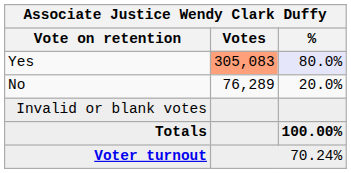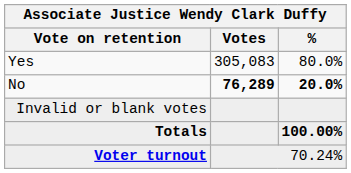(244, 63) lightsalmon background -> (244, 63) no background
(321, 63) lavender background -> (321, 63) no background
(249, 87) normal -> (249, 87) bold
(321, 87) normal -> (321, 87) bold
